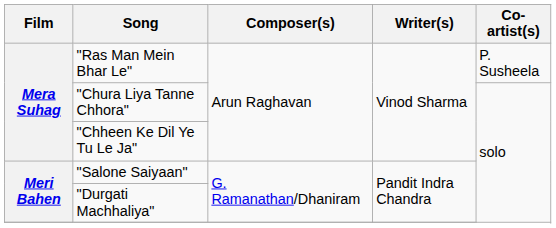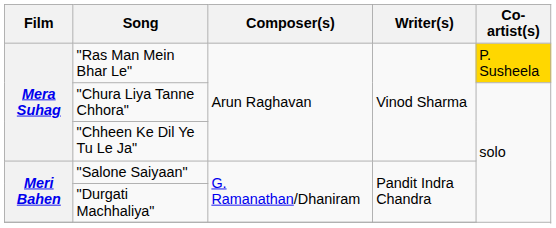(509, 63) no background -> (509, 63) gold background
